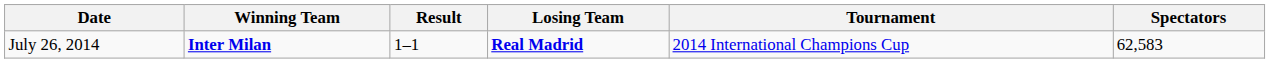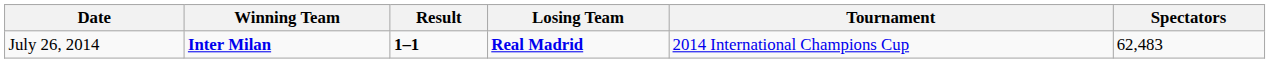(407, 44) normal -> (407, 44) bold
(1140, 44) 62,583 -> (1140, 44) 62,483
